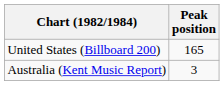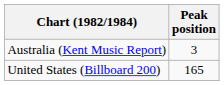rows swapped: (87, 70) <-> (84, 49)
